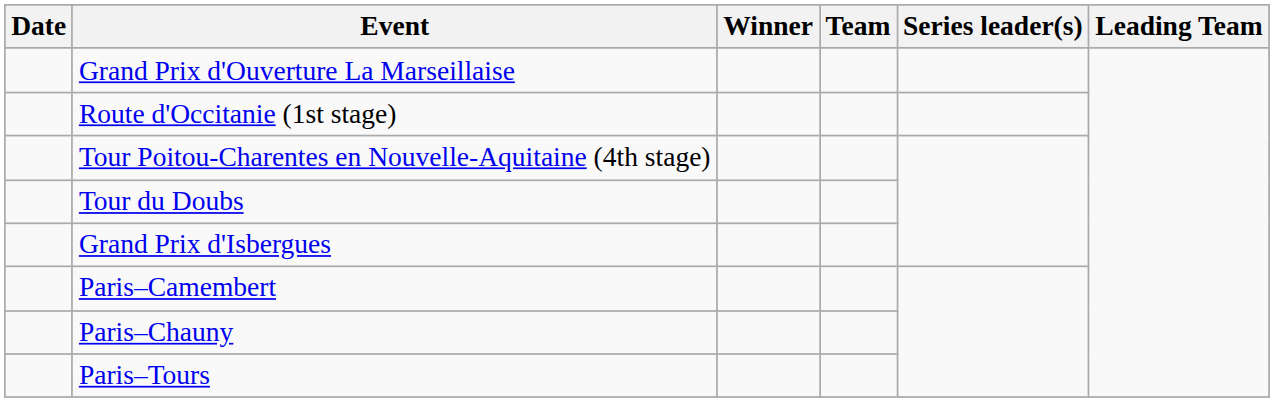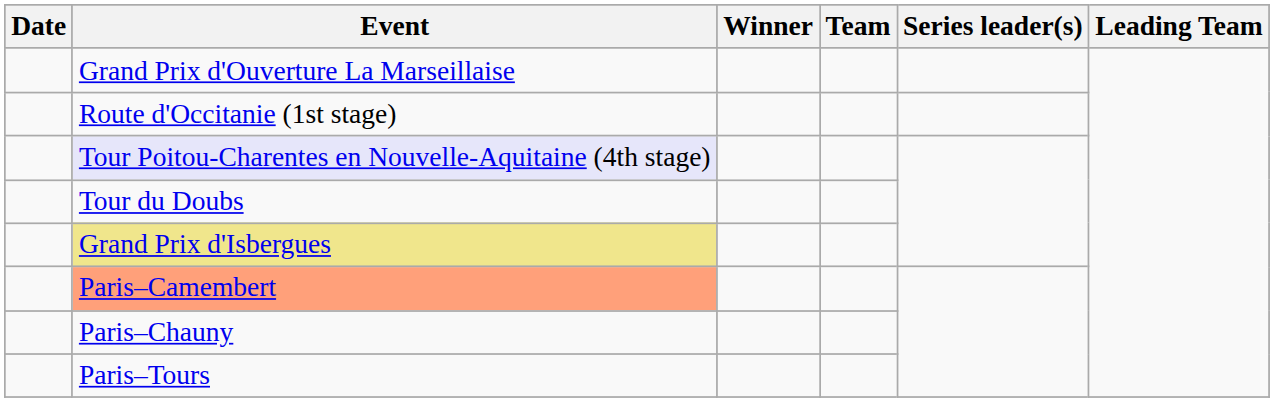(395, 157) no background -> (395, 157) lavender background
(205, 244) no background -> (205, 244) khaki background
(177, 288) no background -> (177, 288) lightsalmon background
